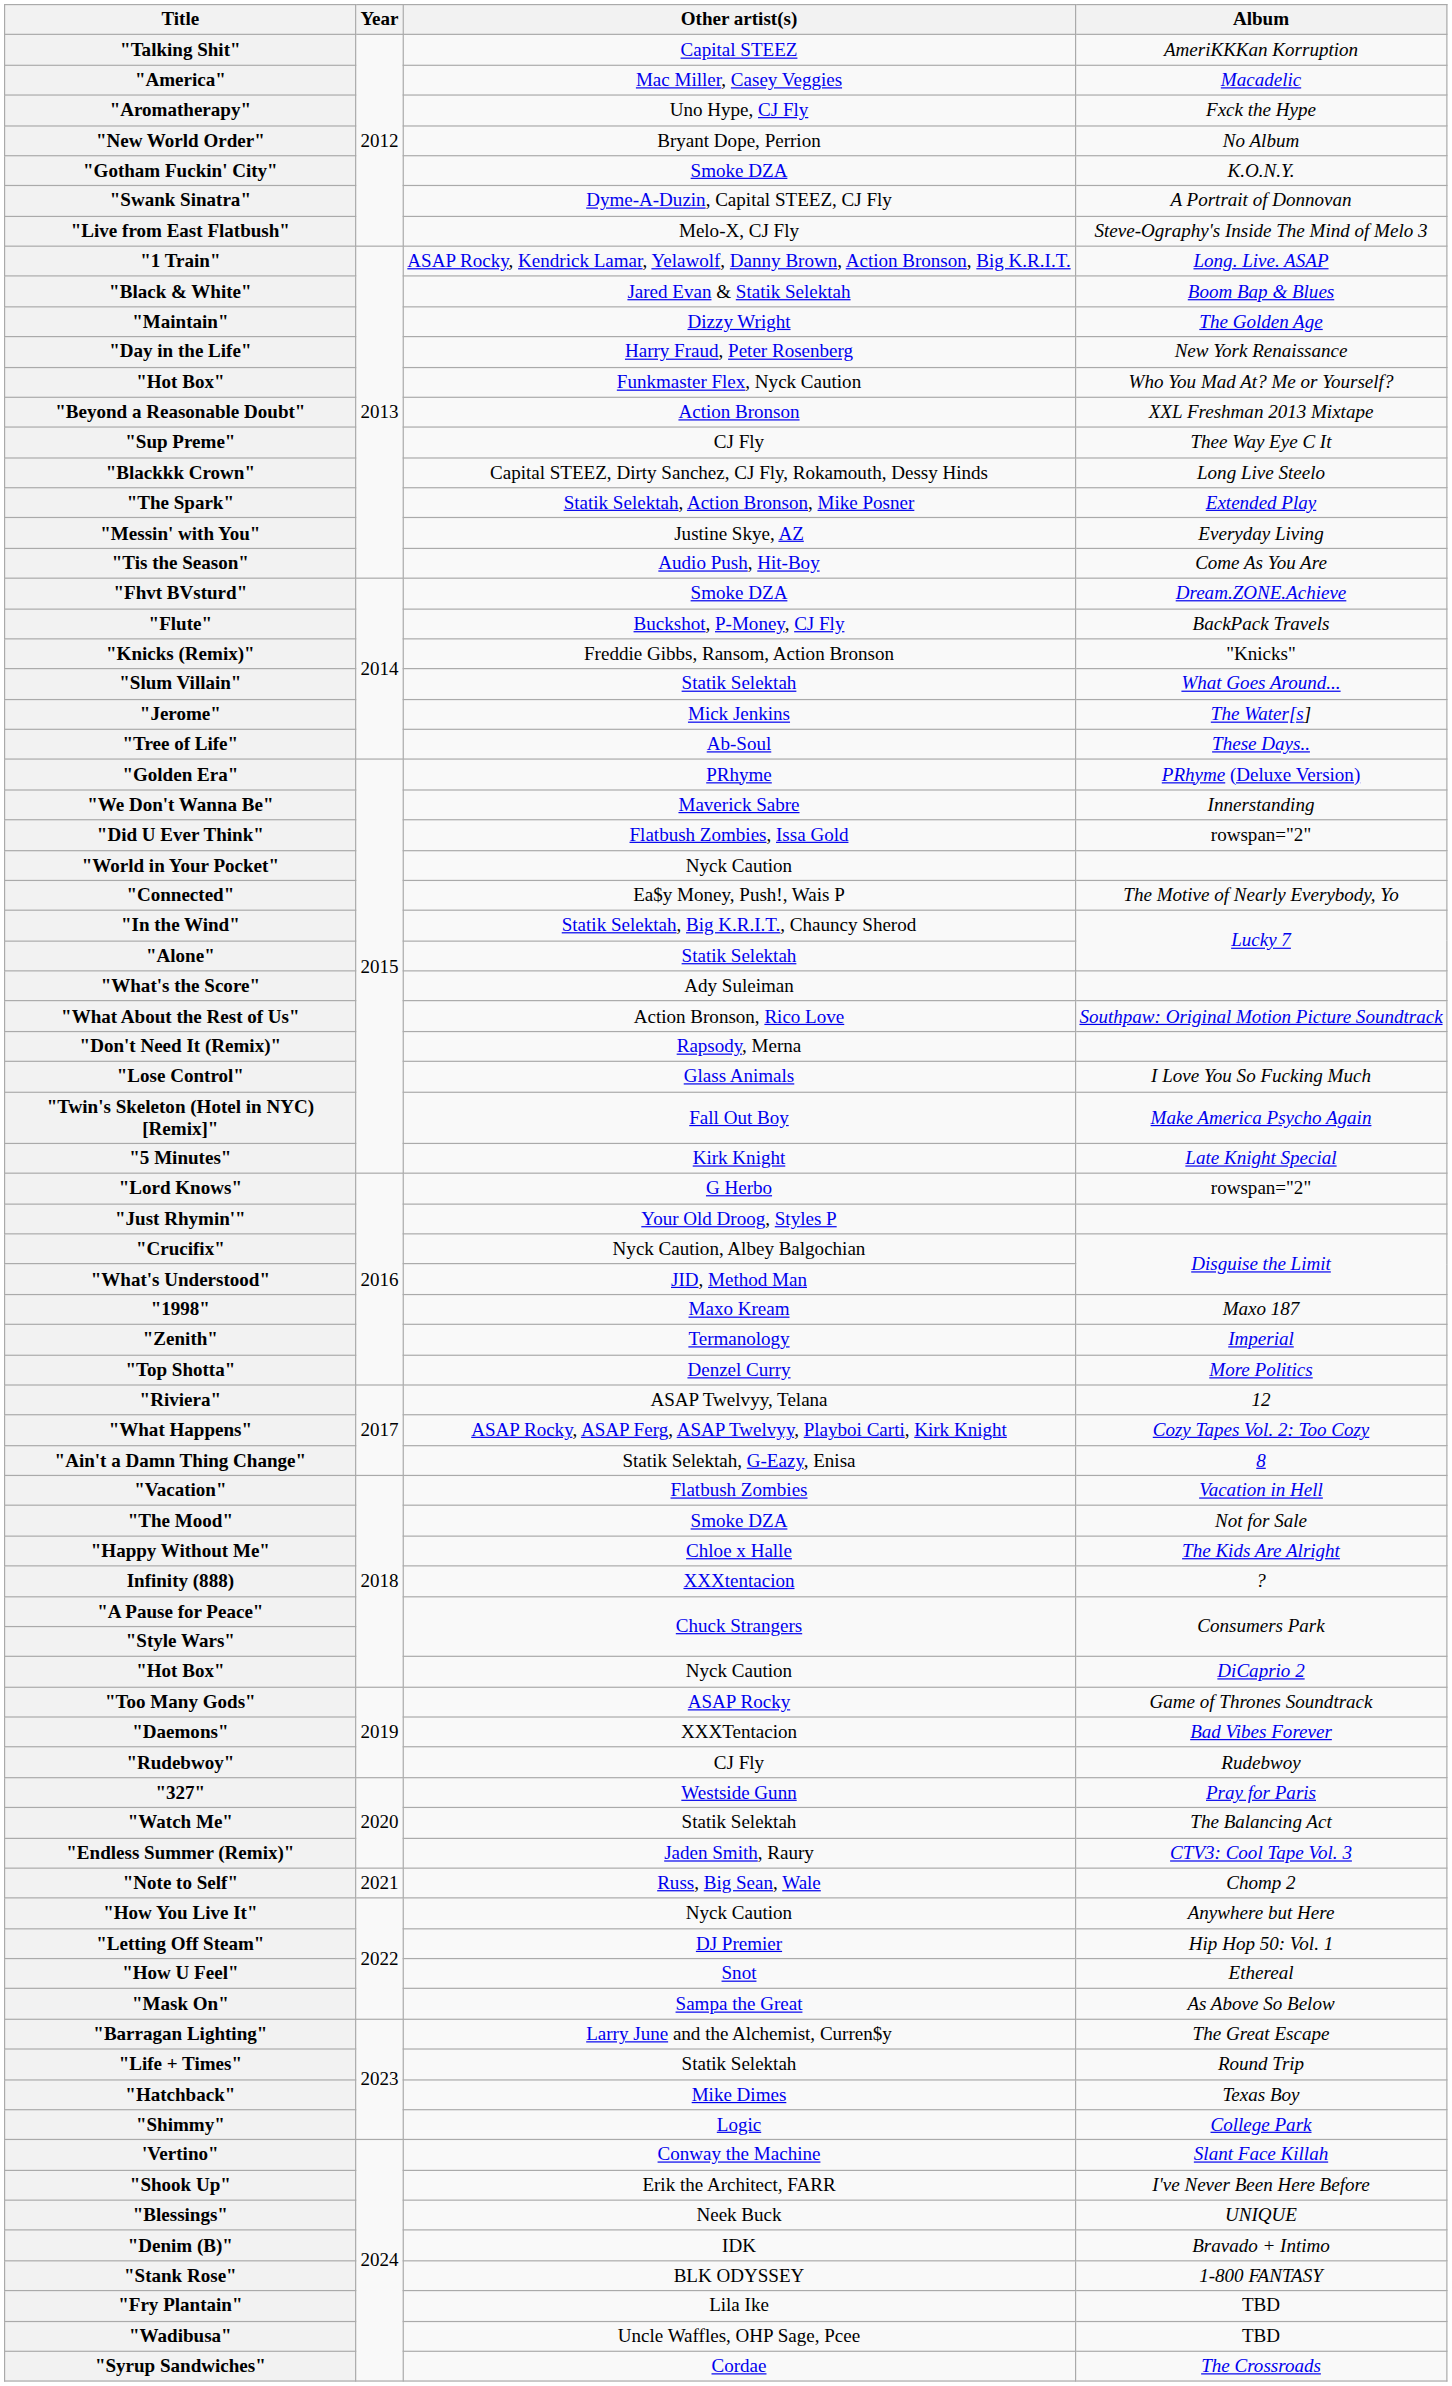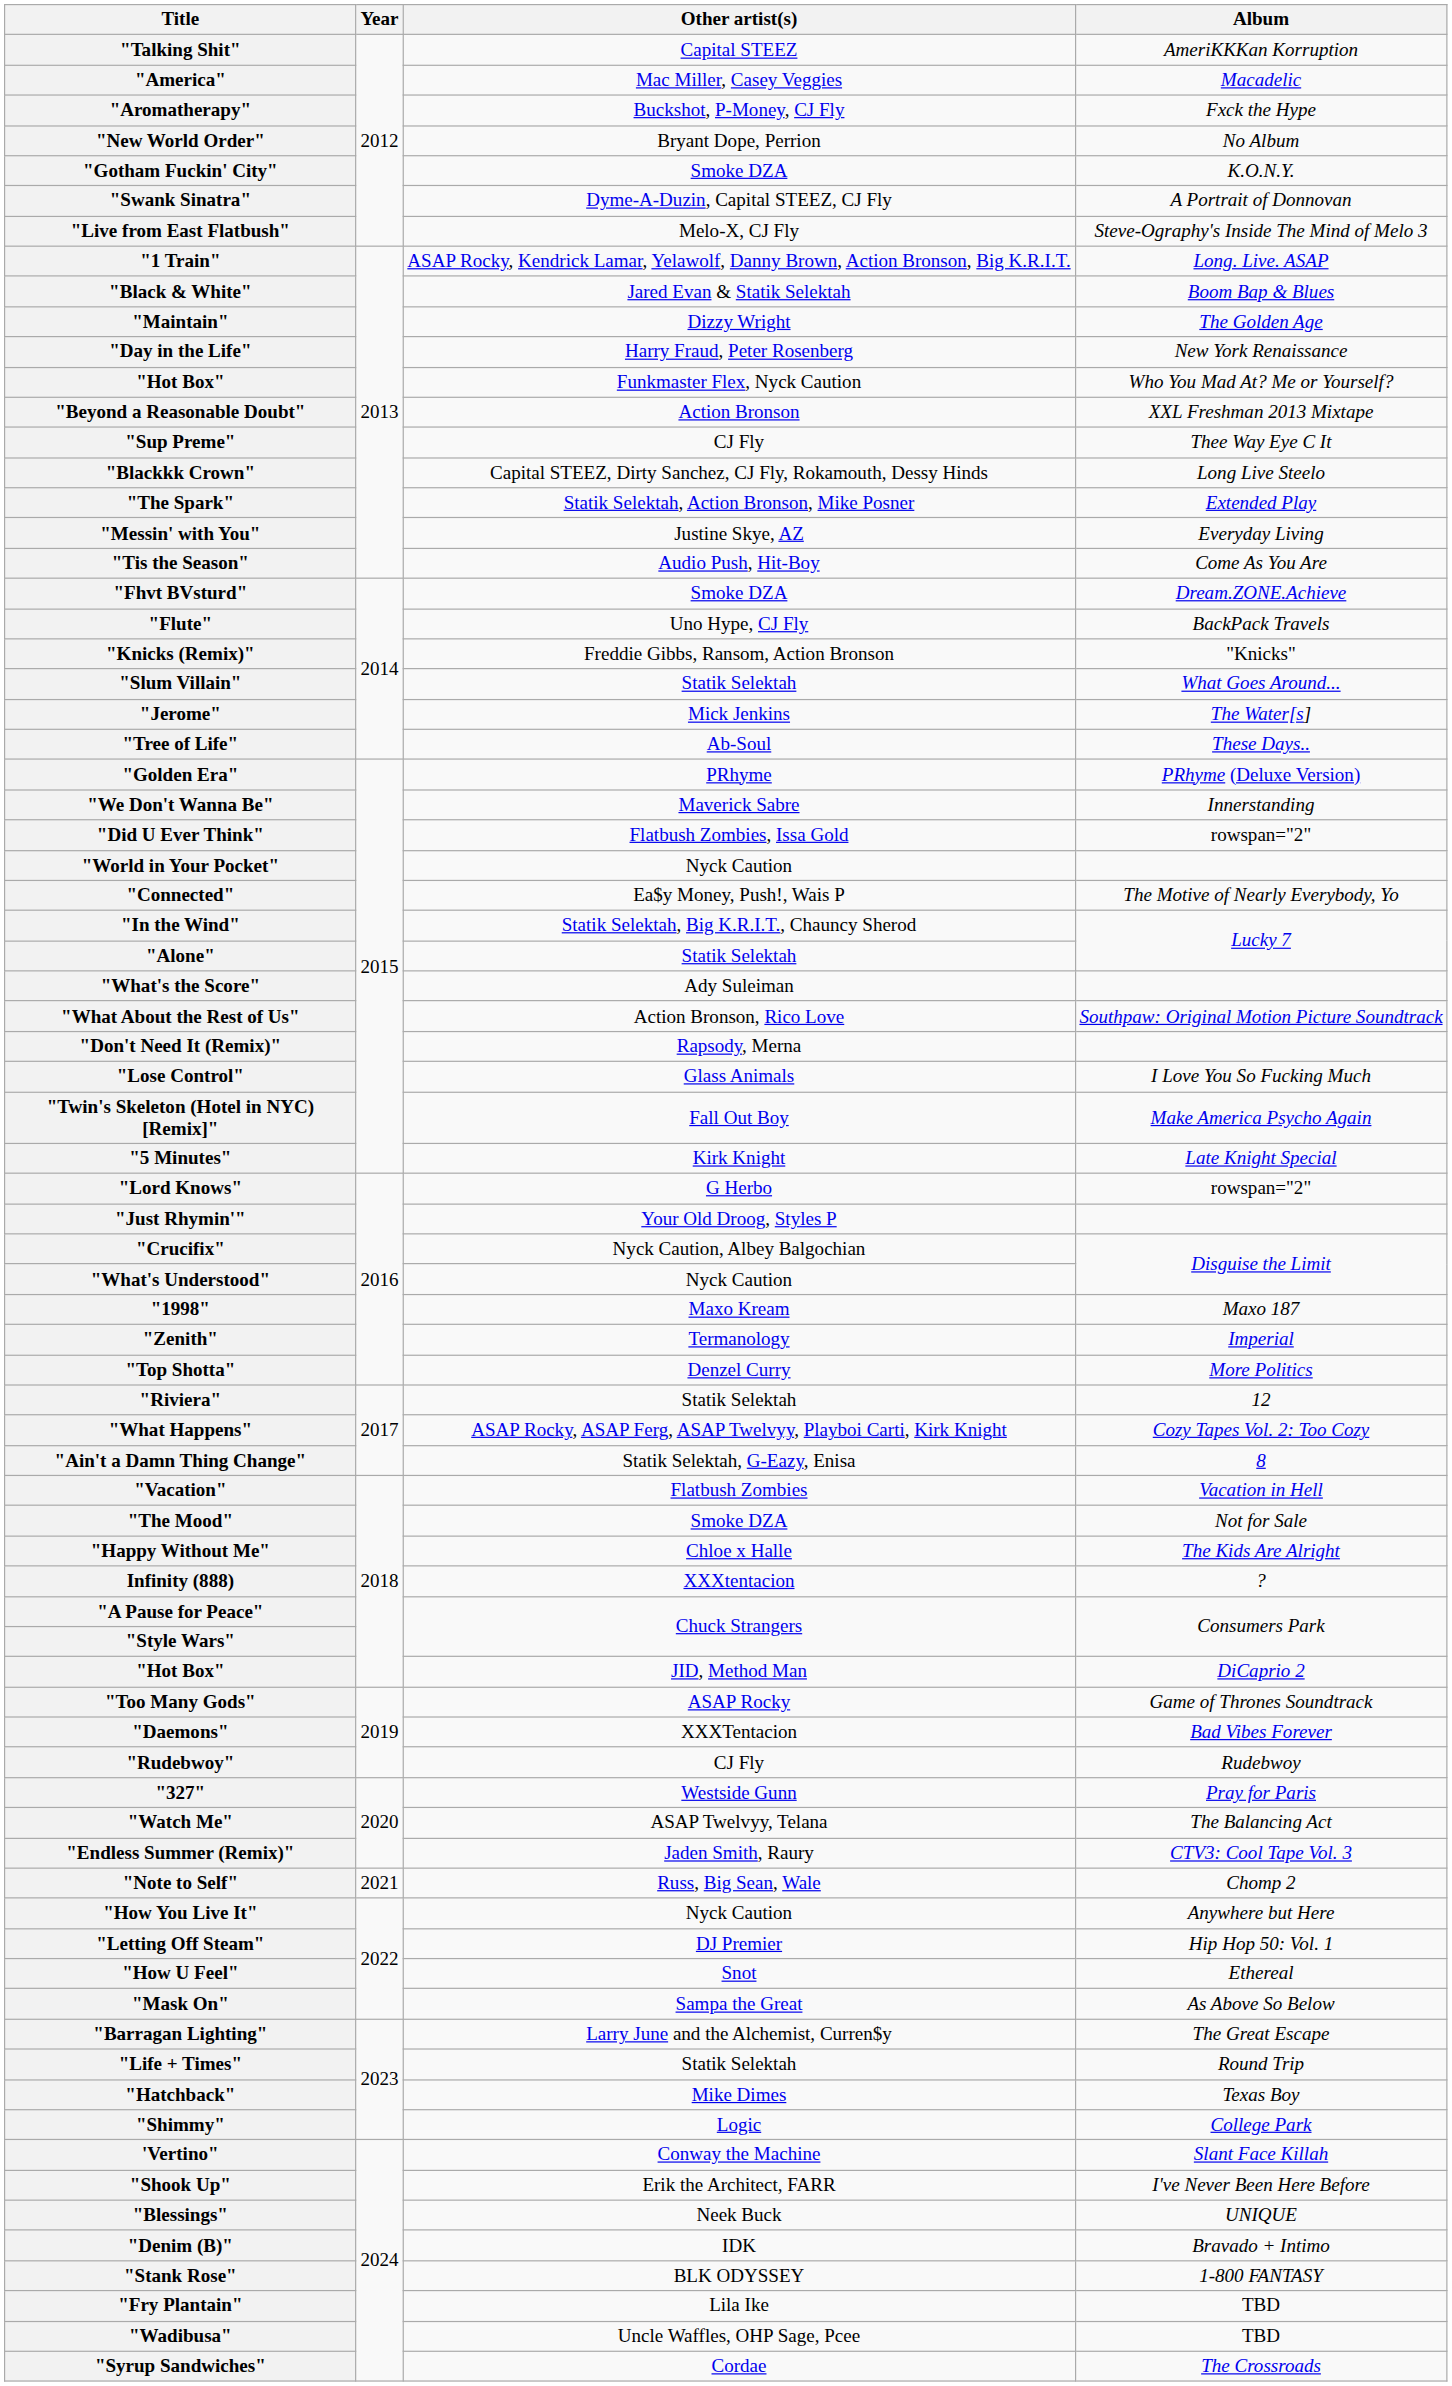(739, 110) Uno Hype, CJ Fly -> (739, 110) Buckshot, P-Money, CJ Fly
(739, 623) Buckshot, P-Money, CJ Fly -> (739, 623) Uno Hype, CJ Fly
(739, 1279) JID, Method Man -> (739, 1279) Nyck Caution
(739, 1399) ASAP Twelvyy, Telana -> (739, 1399) Statik Selektah
(739, 1671) Nyck Caution -> (739, 1671) JID, Method Man
(739, 1822) Statik Selektah -> (739, 1822) ASAP Twelvyy, Telana
